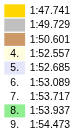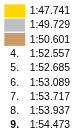(15, 53) lightyellow background -> (15, 53) no background
(15, 68) lavender background -> (15, 68) no background
(15, 111) lightgreen background -> (15, 111) no background
(15, 125) normal -> (15, 125) bold
